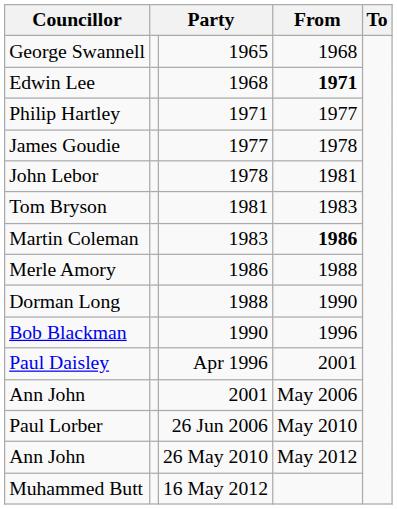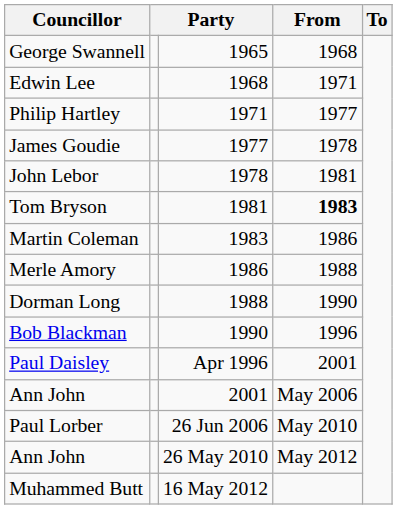(338, 82) bold -> (338, 82) normal
(338, 207) normal -> (338, 207) bold
(338, 238) bold -> (338, 238) normal
